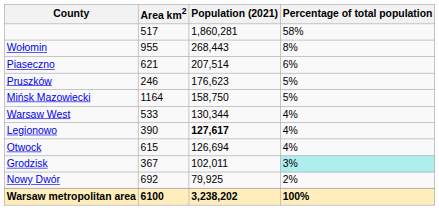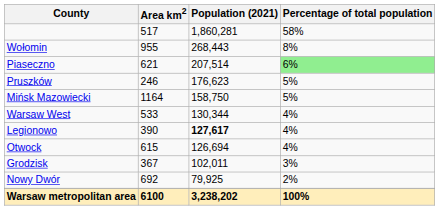(290, 65) no background -> (290, 65) lightgreen background
(290, 164) paleturquoise background -> (290, 164) no background
